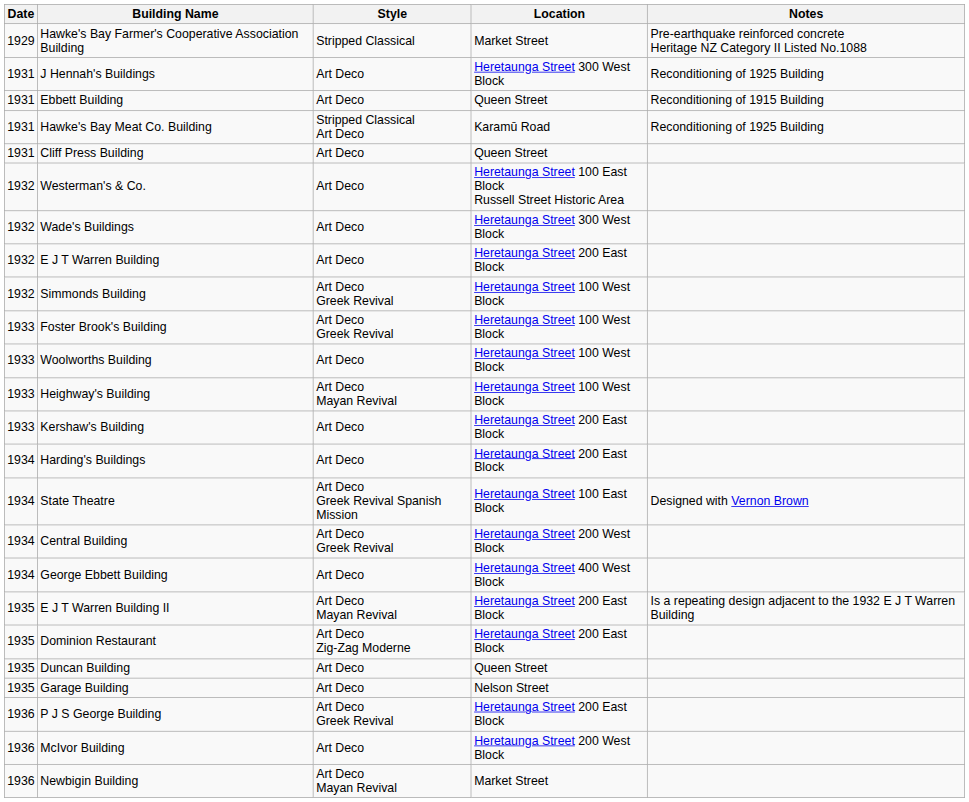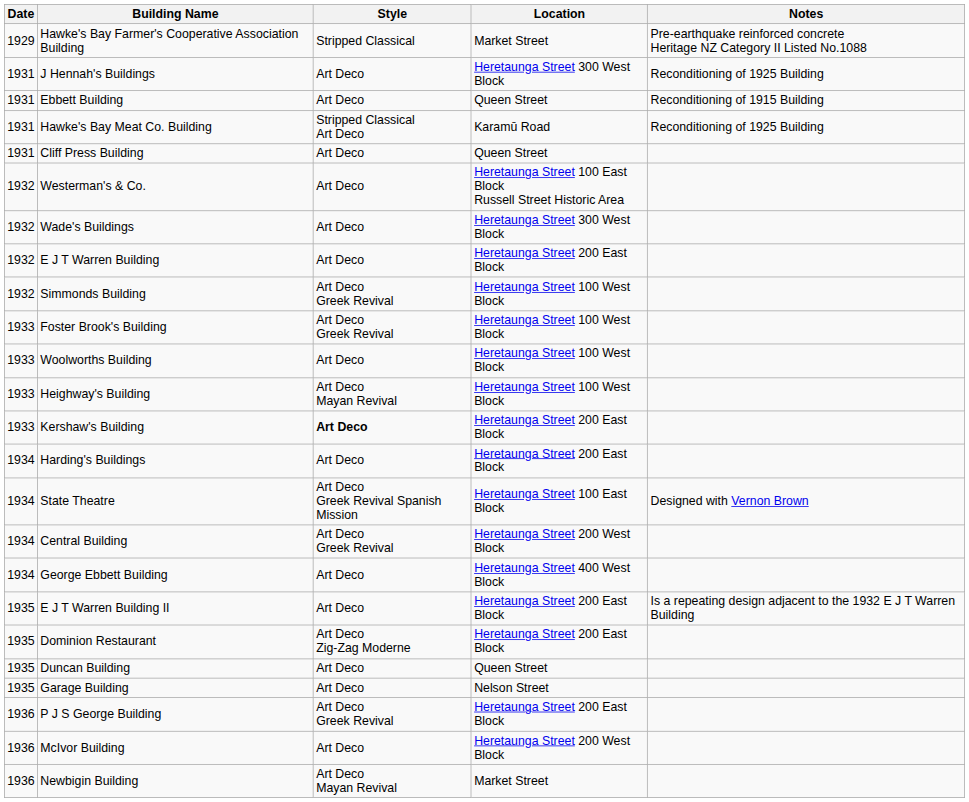(340, 427) normal -> (342, 427) bold
(357, 608) Art Deco Mayan Revival -> (340, 608) Art Deco
